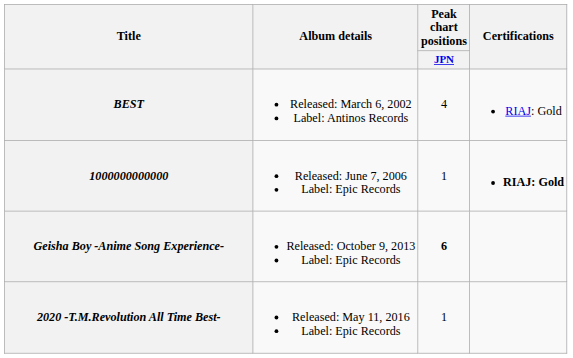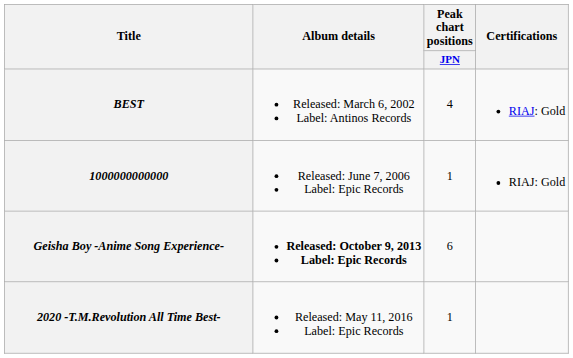(518, 182) bold -> (522, 182) normal
(336, 253) normal -> (339, 253) bold
(444, 246) bold -> (450, 246) normal
